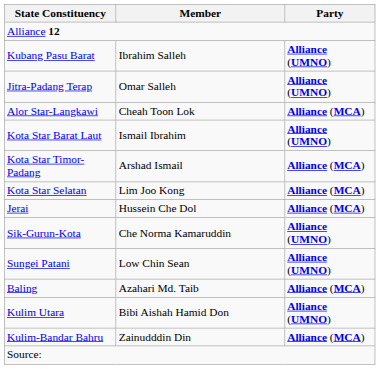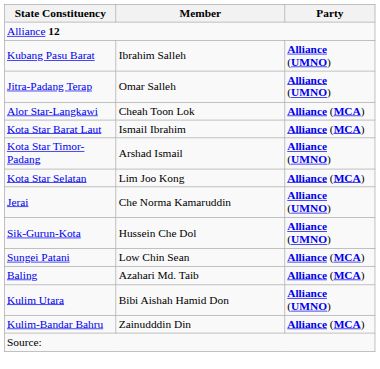(309, 135) Alliance (UMNO) -> (326, 129) Alliance (MCA)
(326, 166) Alliance (MCA) -> (309, 153) Alliance (UMNO)
(158, 208) Hussein Che Dol -> (175, 202) Che Norma Kamaruddin
(326, 208) Alliance (MCA) -> (309, 202) Alliance (UMNO)
(175, 233) Che Norma Kamaruddin -> (158, 233) Hussein Che Dol
(309, 263) Alliance (UMNO) -> (326, 257) Alliance (MCA)
